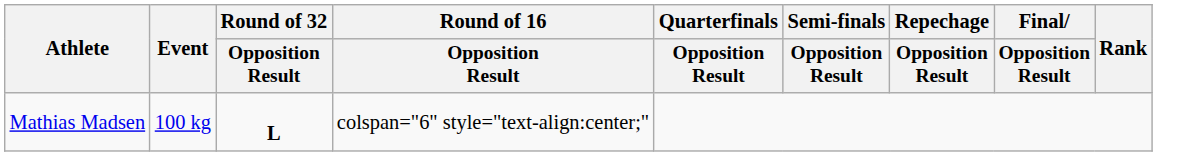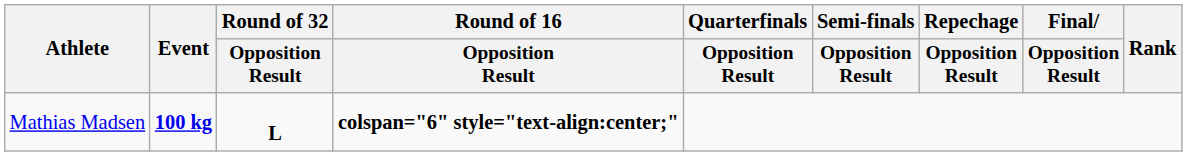(183, 122) normal -> (183, 122) bold
(493, 122) normal -> (508, 122) bold
